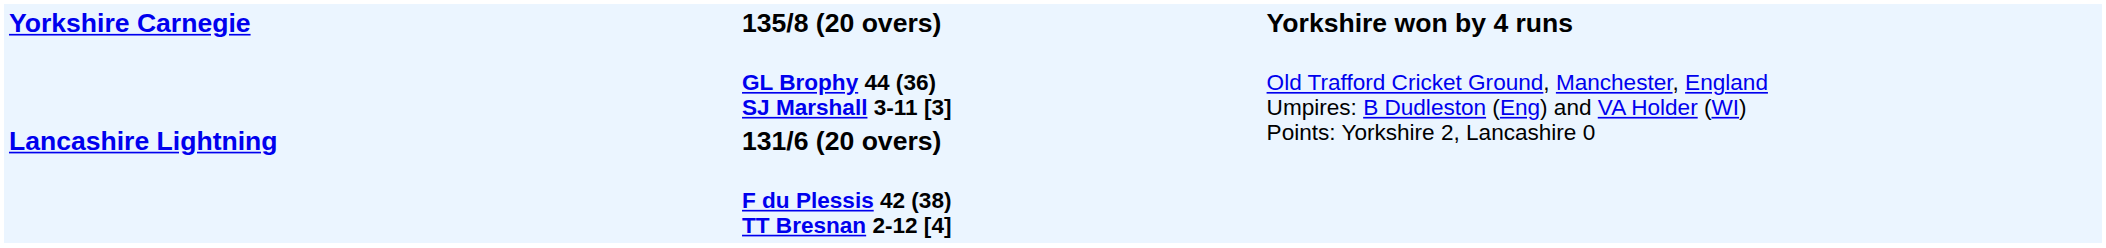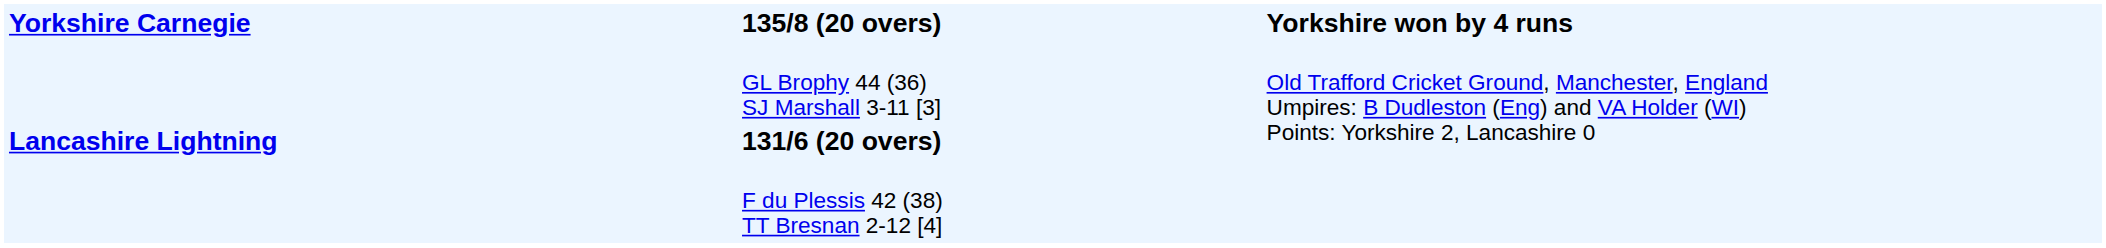(847, 95) bold -> (842, 95) normal
(847, 213) bold -> (842, 213) normal
